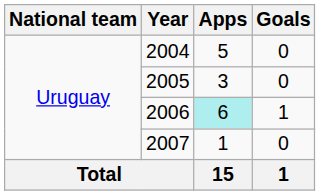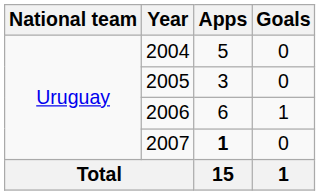(223, 112) paleturquoise background -> (223, 112) no background
(223, 143) normal -> (223, 143) bold
